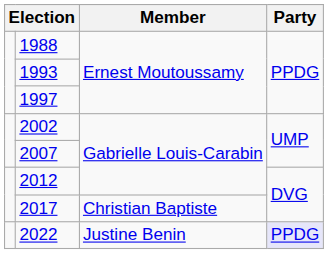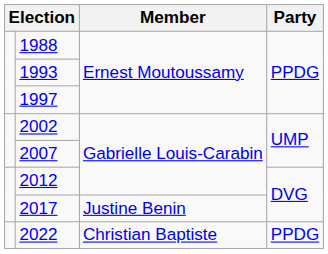(150, 208) Christian Baptiste -> (134, 208) Justine Benin
(134, 235) Justine Benin -> (150, 235) Christian Baptiste
(295, 235) lavender background -> (295, 235) no background
